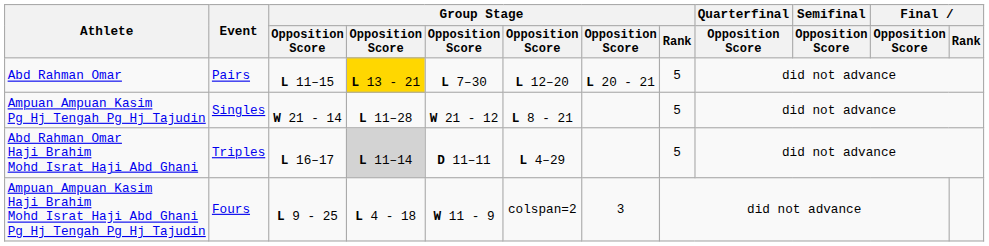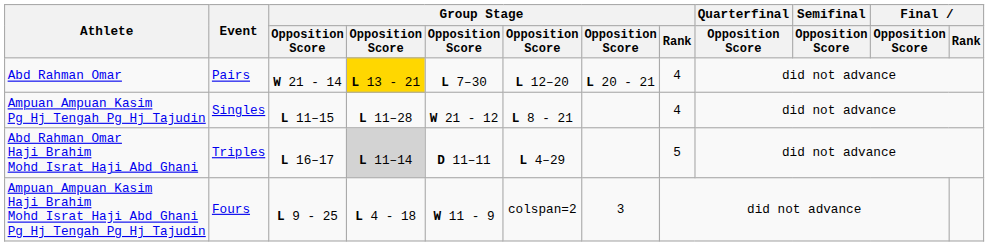(307, 83) L 11–15 -> (307, 83) W 21 - 14
(677, 76) 5 -> (677, 76) 4
(307, 118) W 21 - 14 -> (307, 118) L 11–15
(677, 111) 5 -> (677, 111) 4
